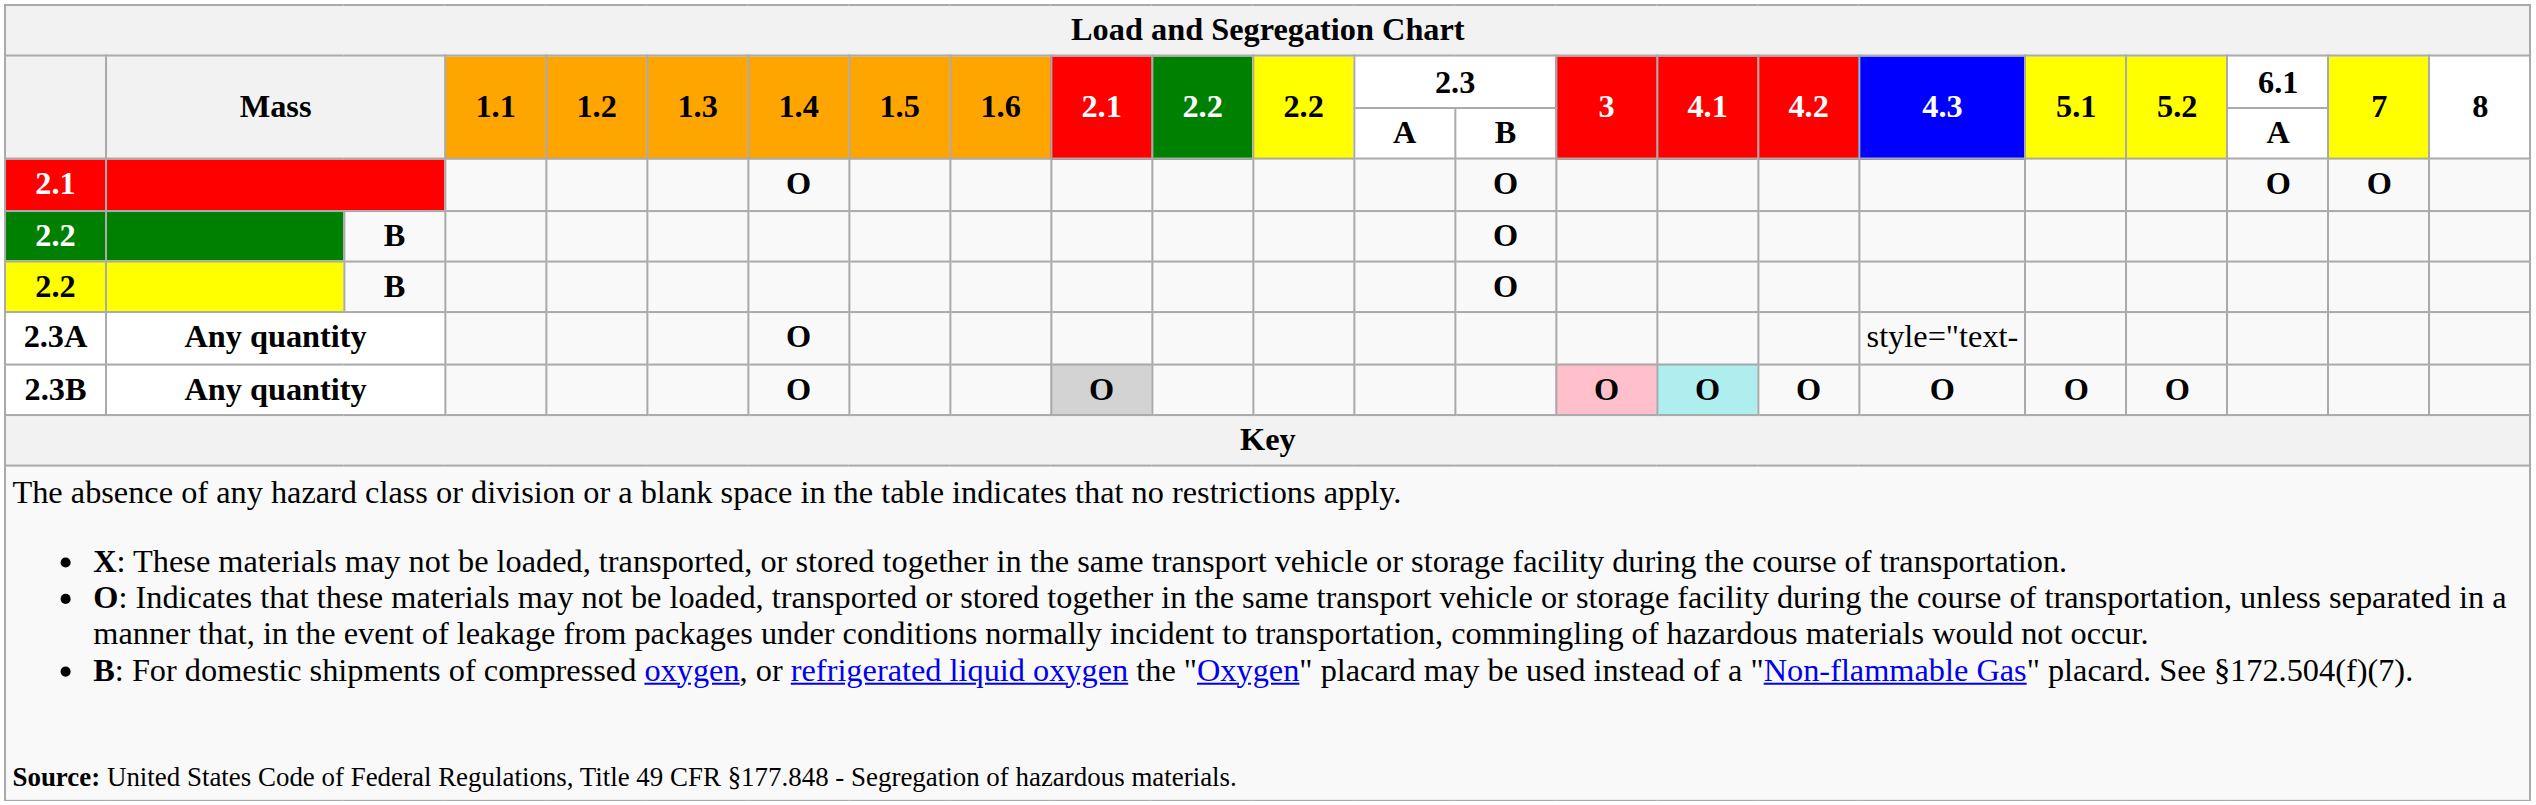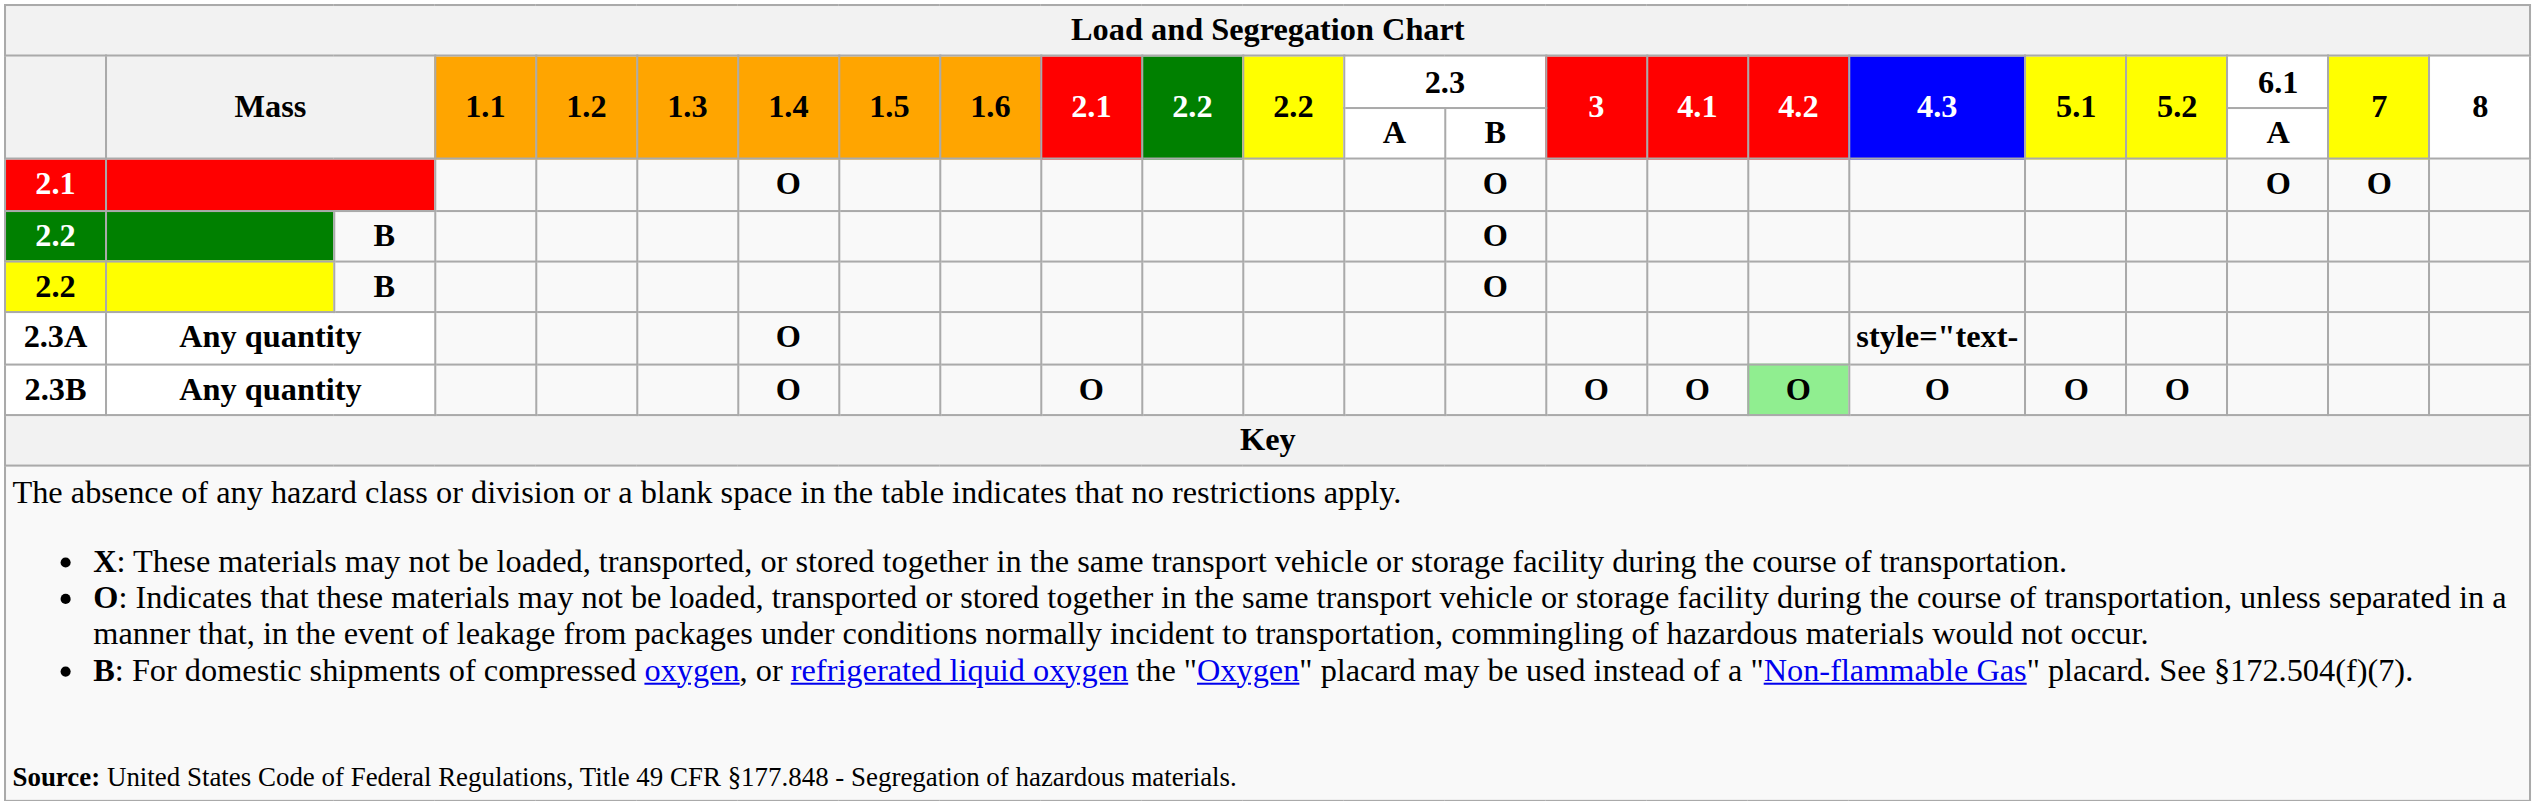(1942, 337) normal -> (1937, 337) bold
(1102, 388) lightgrey background -> (1091, 388) no background
(1607, 388) pink background -> (1596, 388) no background
(1708, 388) paleturquoise background -> (1697, 388) no background
(1809, 388) no background -> (1798, 388) lightgreen background
